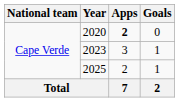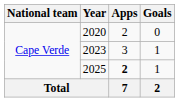(125, 32) bold -> (125, 32) normal
(125, 69) normal -> (125, 69) bold
